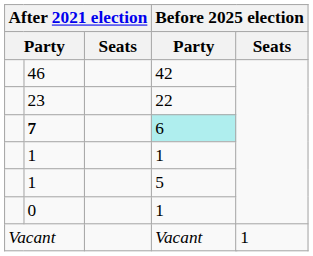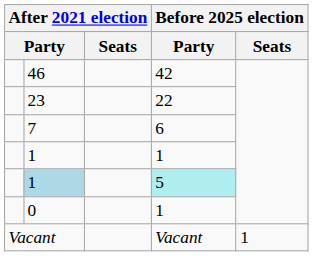(32, 127) bold -> (32, 127) normal
(160, 127) paleturquoise background -> (160, 127) no background
(32, 182) no background -> (32, 182) lightblue background
(160, 182) no background -> (160, 182) paleturquoise background
